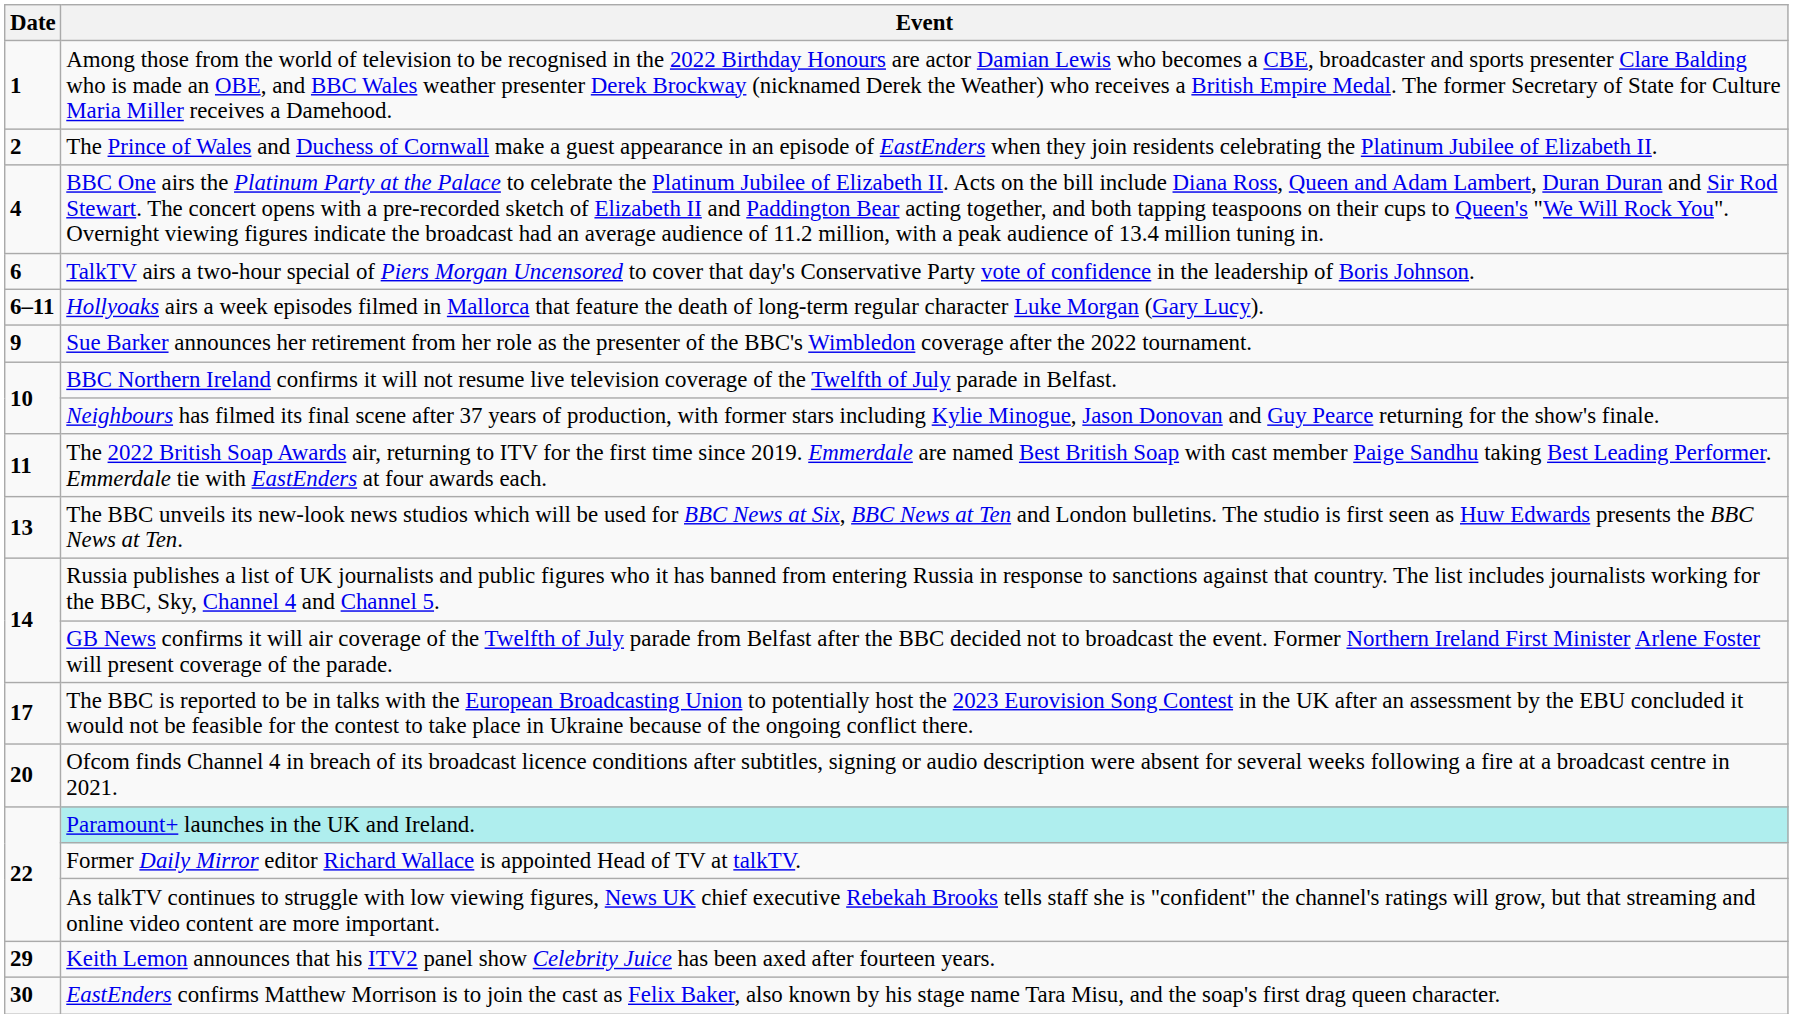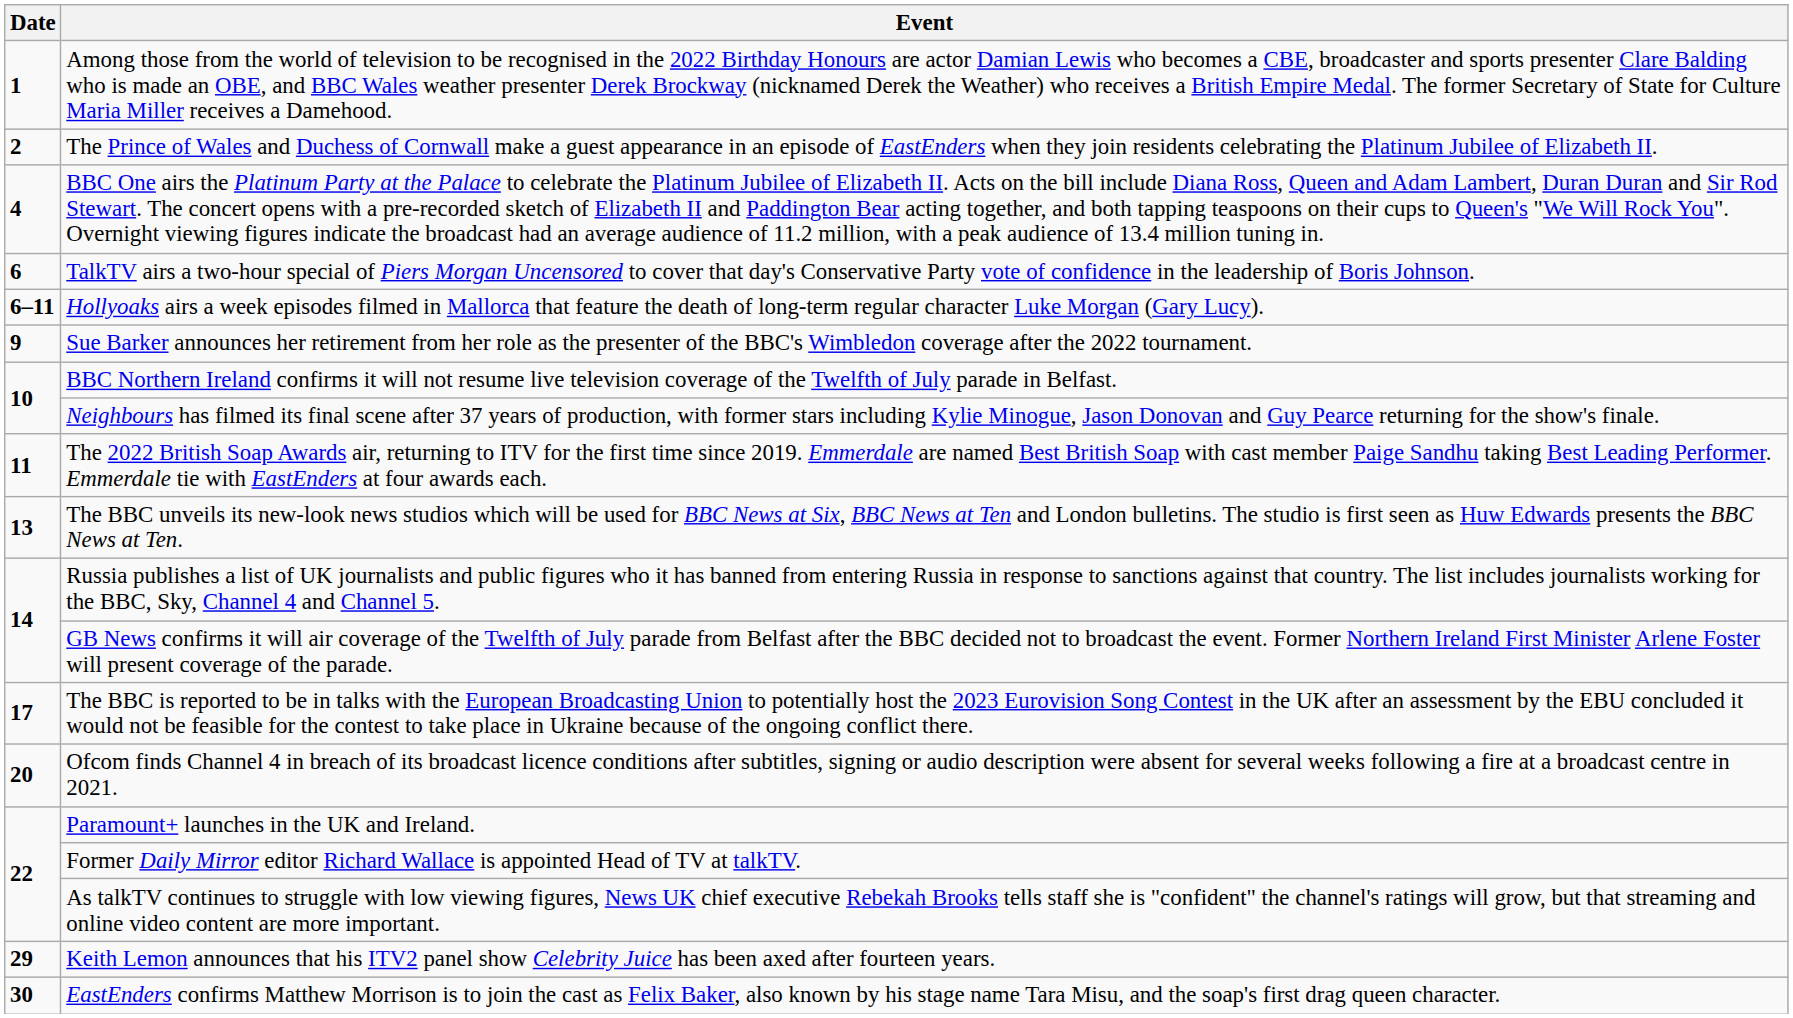(271, 824) paleturquoise background -> (271, 824) no background
